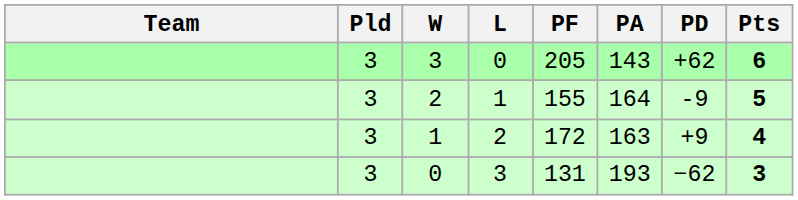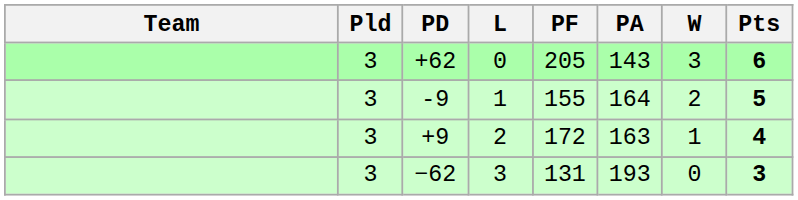columns swapped: (435, 24) <-> (694, 24)
